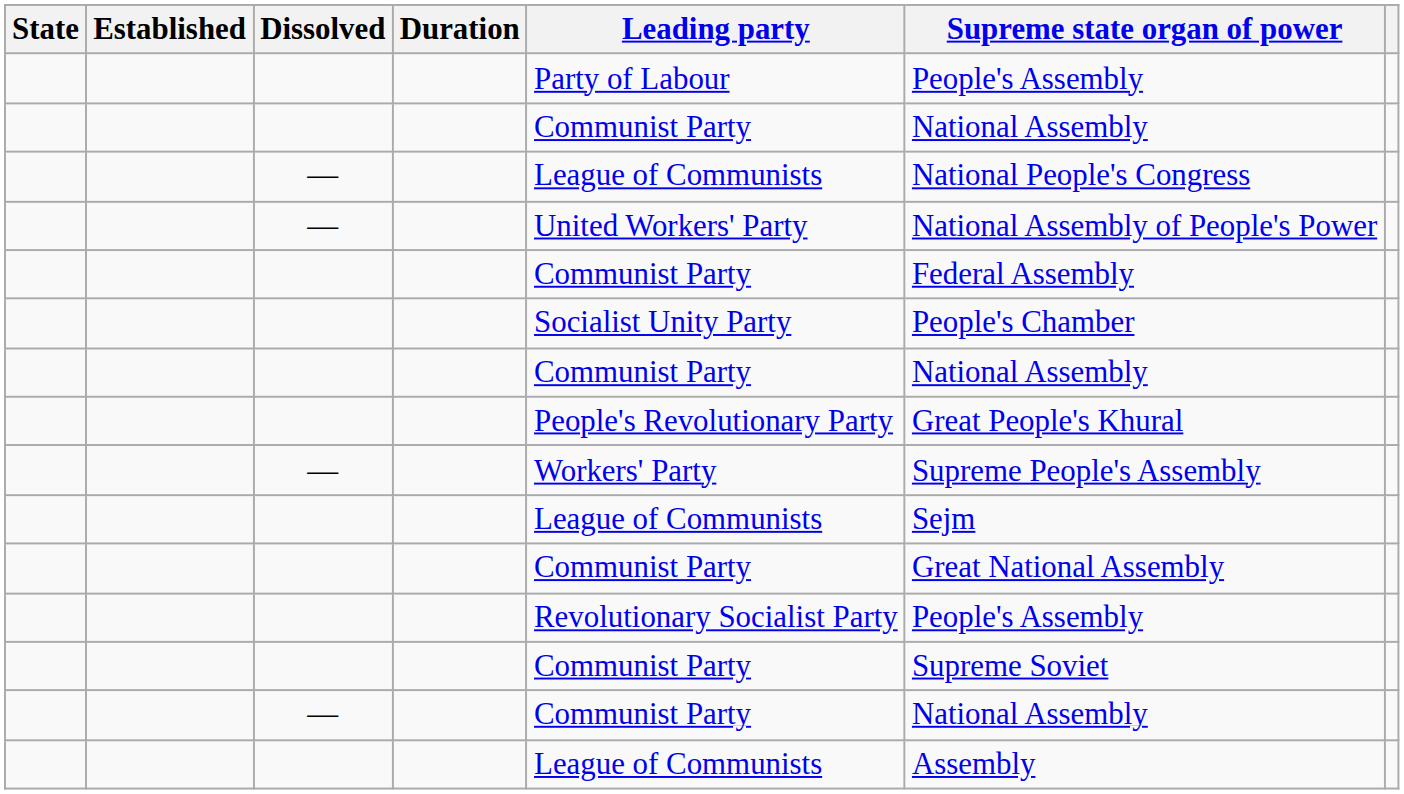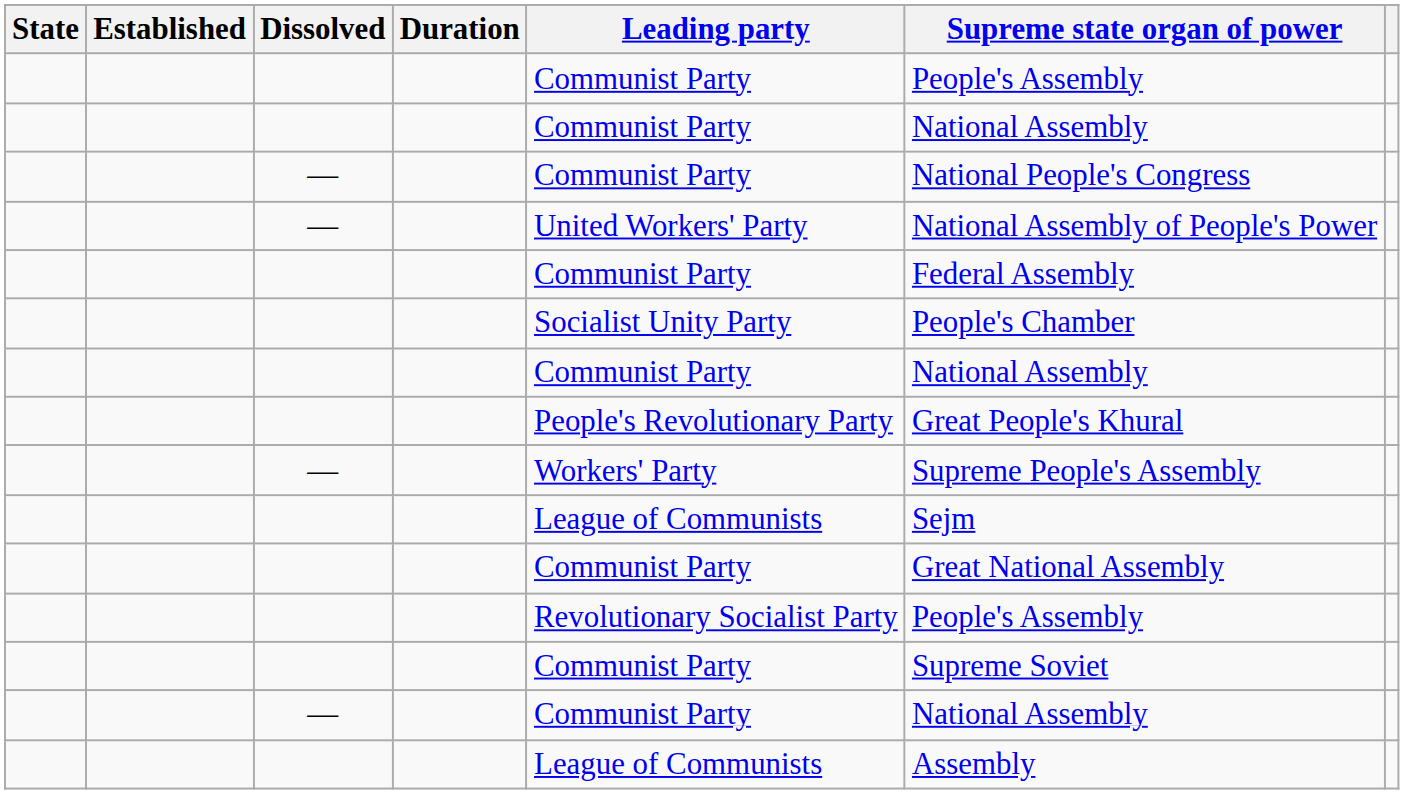(632, 77) Party of Labour -> (643, 77) Communist Party
(678, 175) League of Communists -> (643, 175) Communist Party
